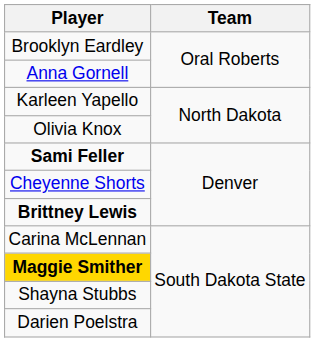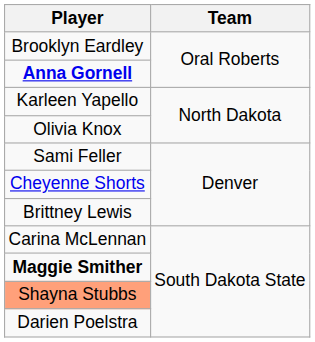(77, 73) normal -> (77, 73) bold
(77, 156) bold -> (77, 156) normal
(77, 211) bold -> (77, 211) normal
(77, 267) gold background -> (77, 267) no background
(77, 294) no background -> (77, 294) lightsalmon background
